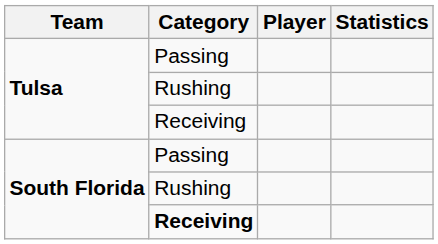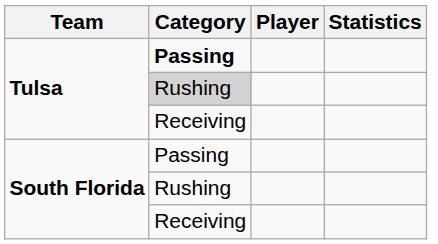(192, 55) normal -> (194, 55) bold
(193, 88) no background -> (193, 88) lightgrey background
(204, 221) bold -> (200, 221) normal
